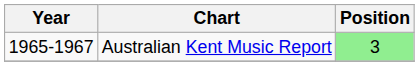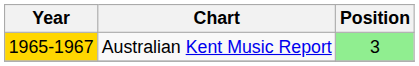(51, 46) no background -> (51, 46) gold background
